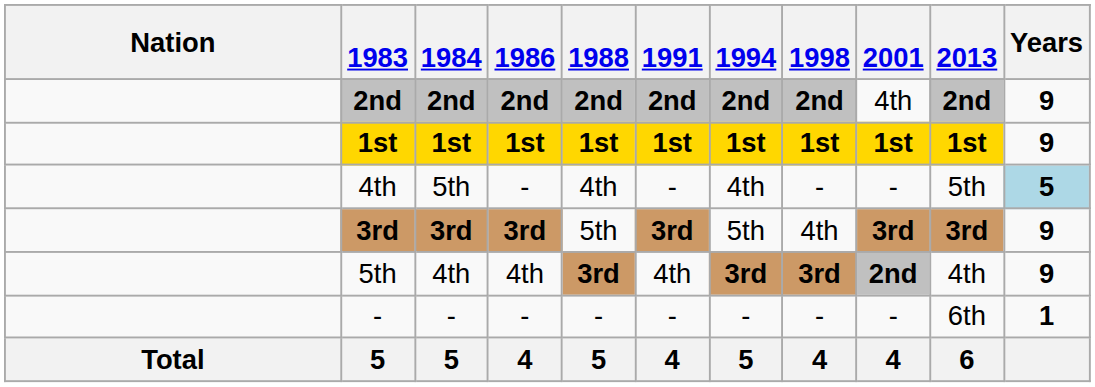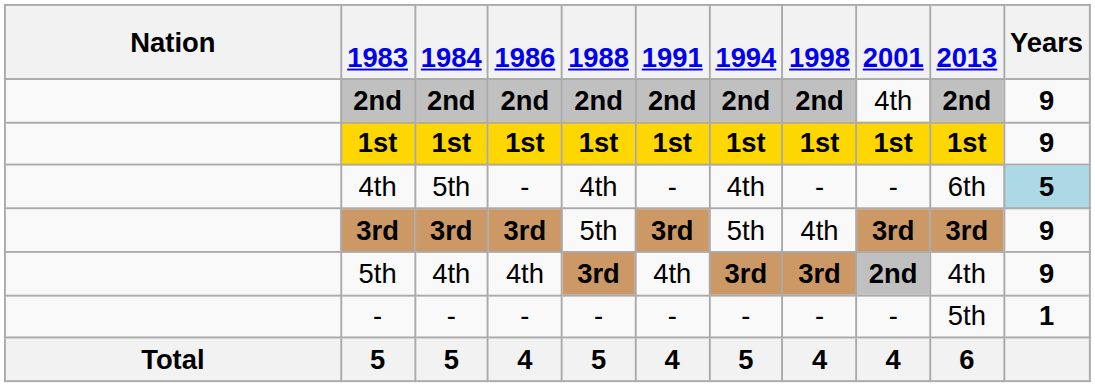(967, 187) 5th -> (967, 187) 6th
(967, 317) 6th -> (967, 317) 5th
